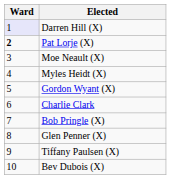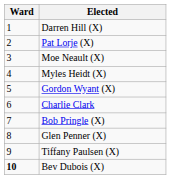(9, 27) lavender background -> (9, 27) no background
(9, 43) bold -> (9, 43) normal
(11, 167) normal -> (11, 167) bold
